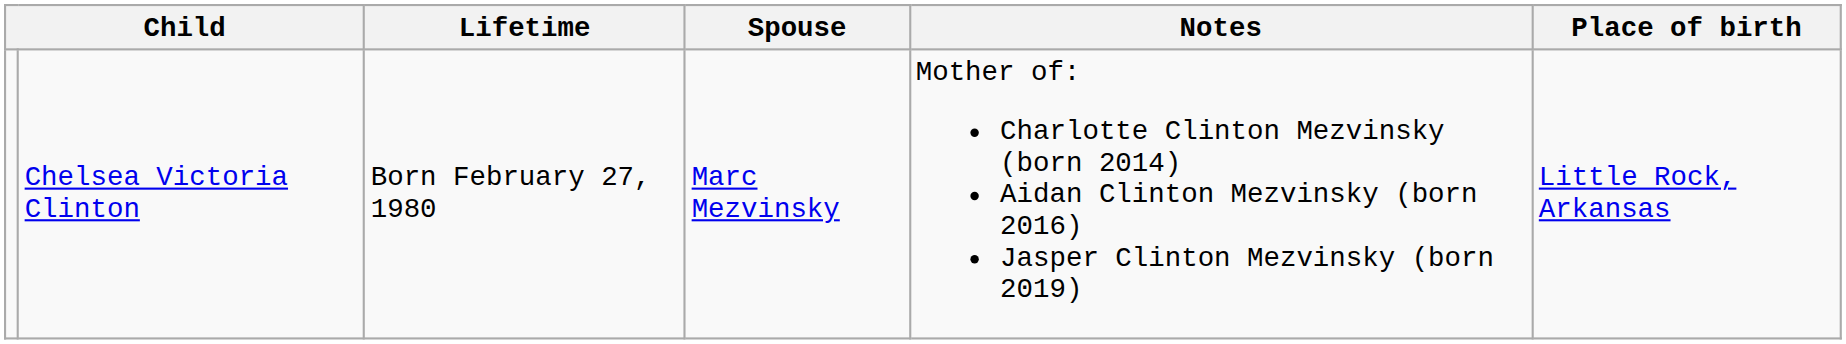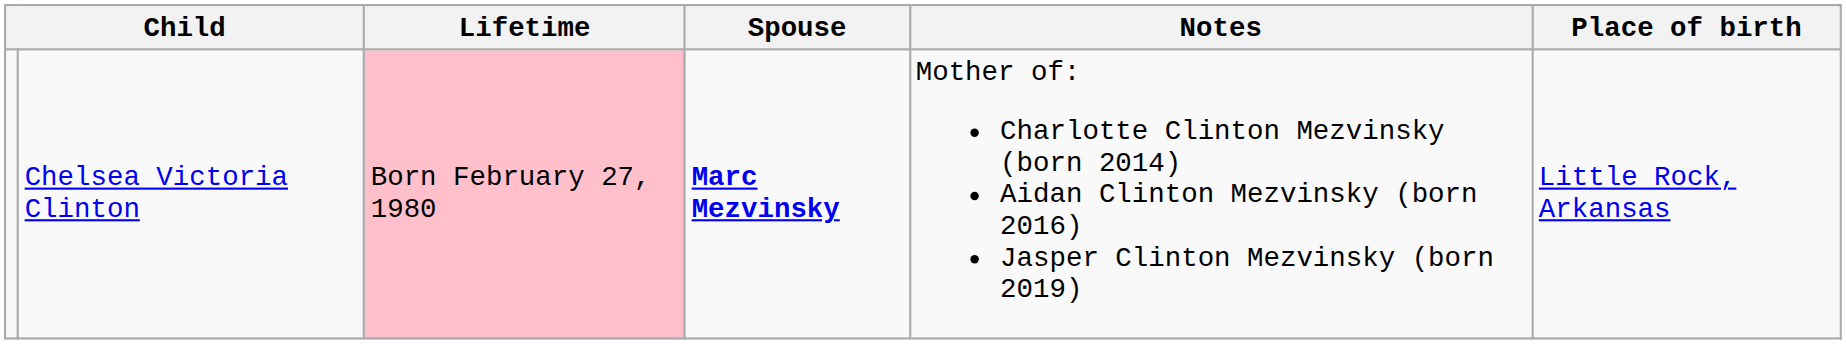(511, 194) no background -> (511, 194) pink background
(766, 194) normal -> (766, 194) bold
